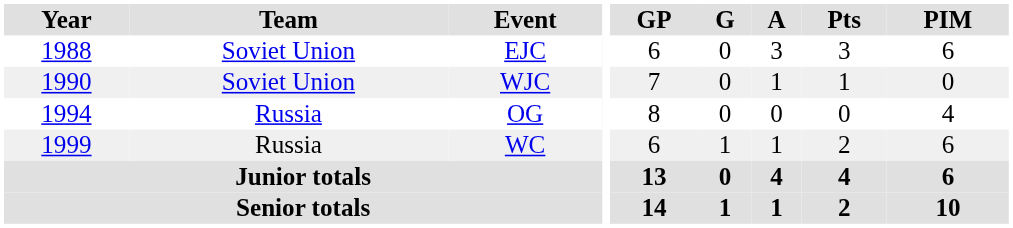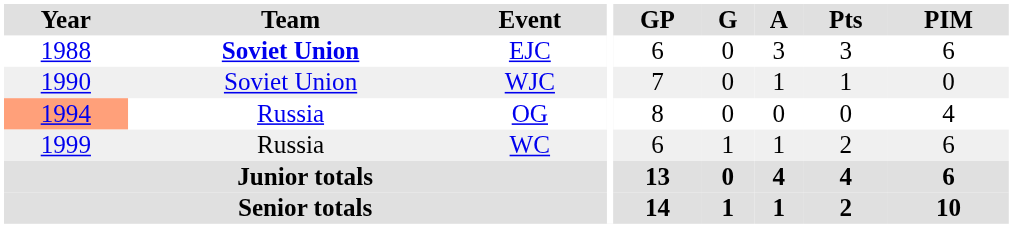(288, 50) normal -> (291, 50) bold
(66, 113) no background -> (66, 113) lightsalmon background
